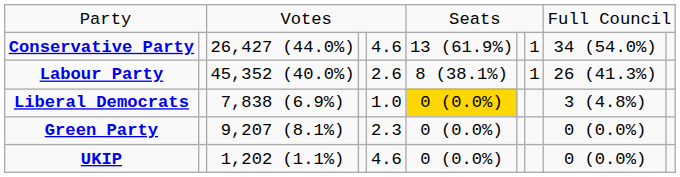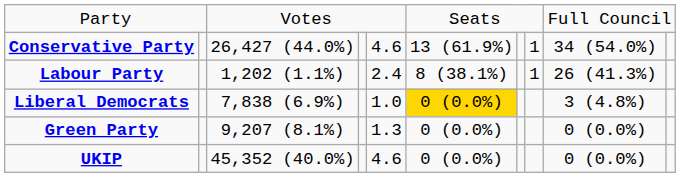(283, 75) 45,352 (40.0%) -> (283, 75) 1,202 (1.1%)
(386, 75) 2.6 -> (386, 75) 2.4
(386, 131) 2.3 -> (386, 131) 1.3
(283, 158) 1,202 (1.1%) -> (283, 158) 45,352 (40.0%)
